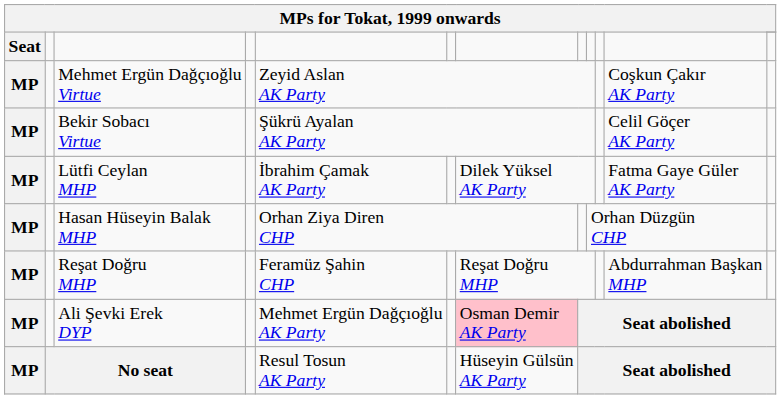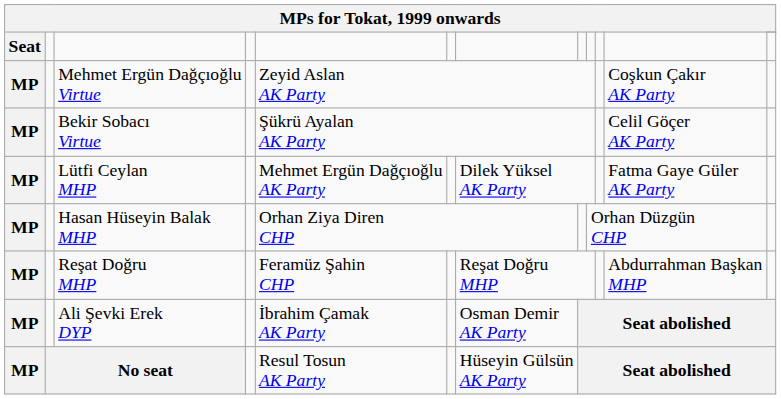(314, 179) İbrahim Çamak AK Party -> (351, 179) Mehmet Ergün Dağçıoğlu AK Party
(351, 322) Mehmet Ergün Dağçıoğlu AK Party -> (314, 322) İbrahim Çamak AK Party
(509, 322) pink background -> (509, 322) no background
